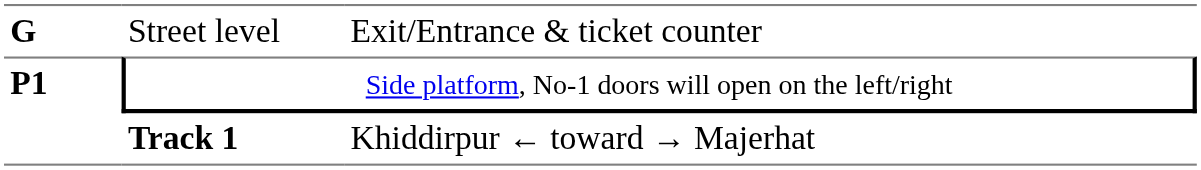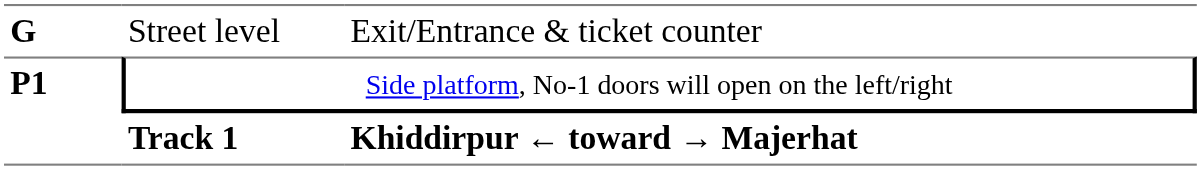(583, 137) normal -> (604, 137) bold
